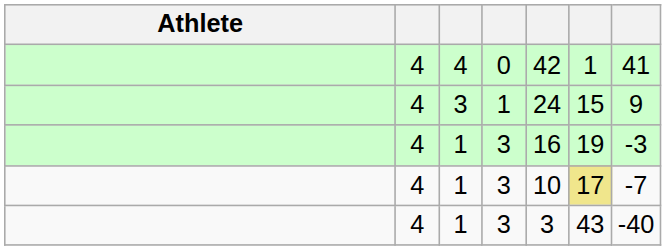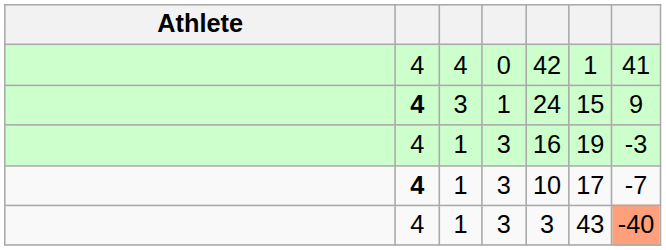(417, 104) normal -> (417, 104) bold
(417, 184) normal -> (417, 184) bold
(590, 184) khaki background -> (590, 184) no background
(636, 225) no background -> (636, 225) lightsalmon background
